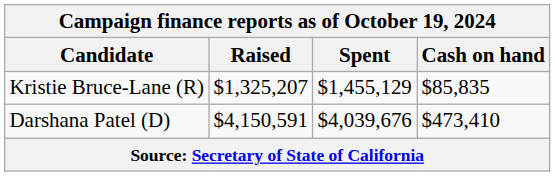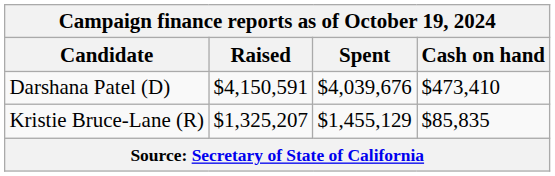rows swapped: (90, 120) <-> (107, 87)
